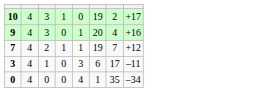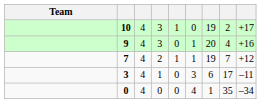+ column: (61, 12)
